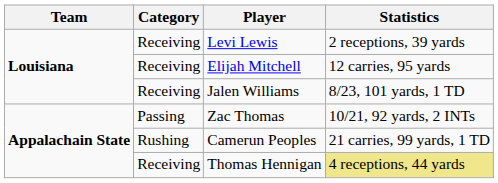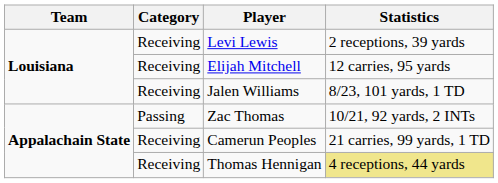(163, 140) Rushing -> (169, 140) Receiving
